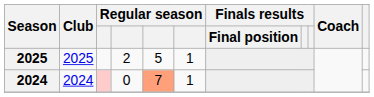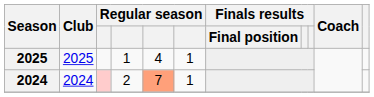(127, 59) 2 -> (127, 59) 1
(158, 59) 5 -> (158, 59) 4
(127, 80) 0 -> (127, 80) 2
